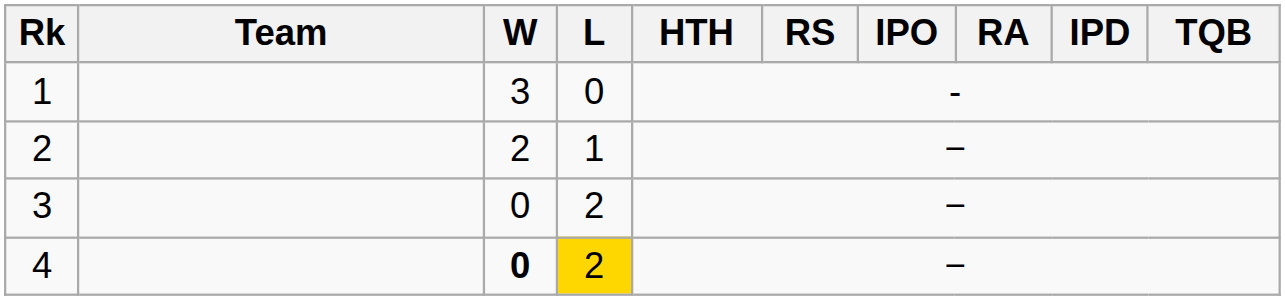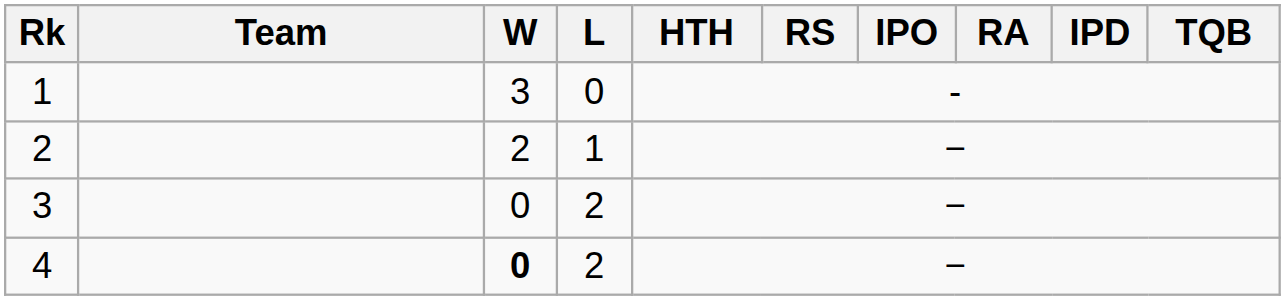(594, 264) gold background -> (594, 264) no background
